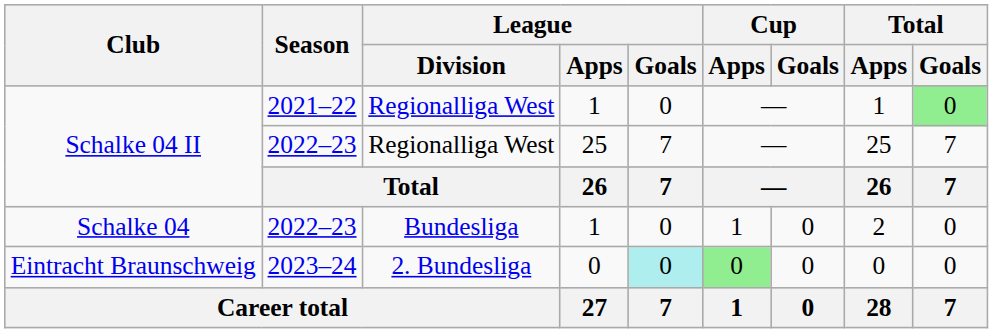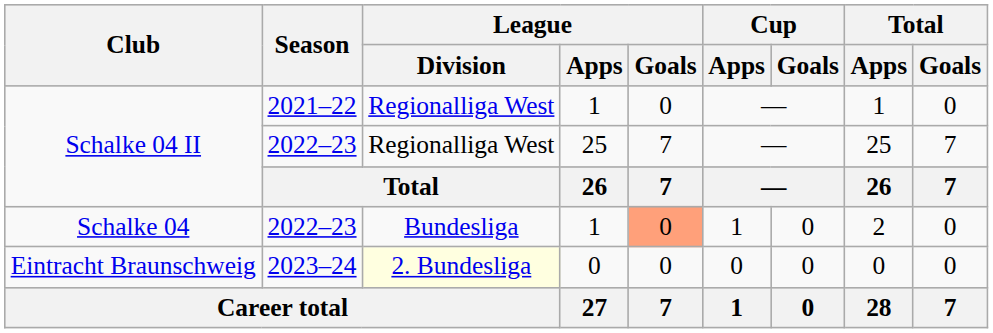(950, 105) lightgreen background -> (950, 105) no background
(666, 226) no background -> (666, 226) lightsalmon background
(461, 266) no background -> (461, 266) lightyellow background
(666, 266) paleturquoise background -> (666, 266) no background
(737, 266) lightgreen background -> (737, 266) no background
